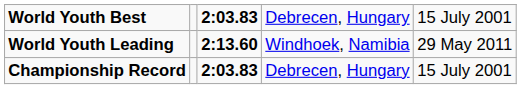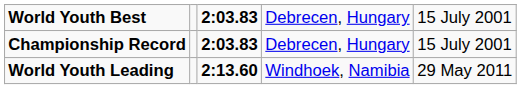rows swapped: (97, 70) <-> (91, 44)
